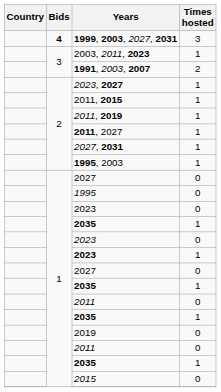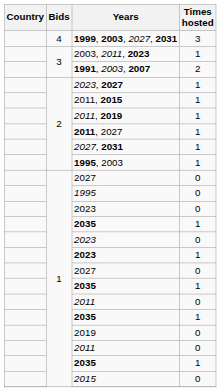(59, 38) bold -> (59, 38) normal
